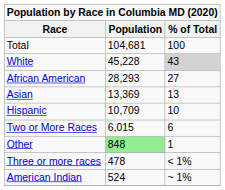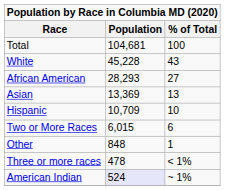(173, 62) lightgrey background -> (173, 62) no background
(117, 144) lightgreen background -> (117, 144) no background
(117, 177) no background -> (117, 177) lavender background
